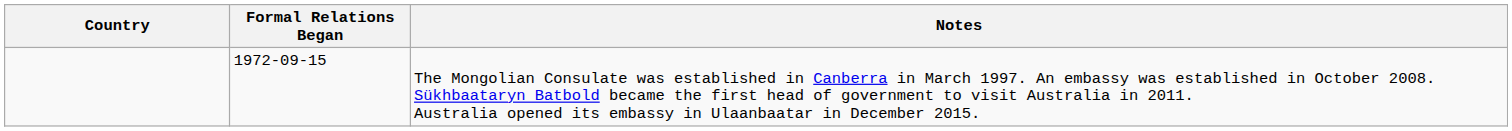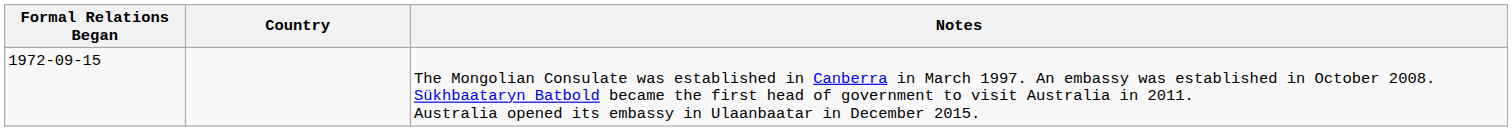columns swapped: (117, 26) <-> (320, 26)
